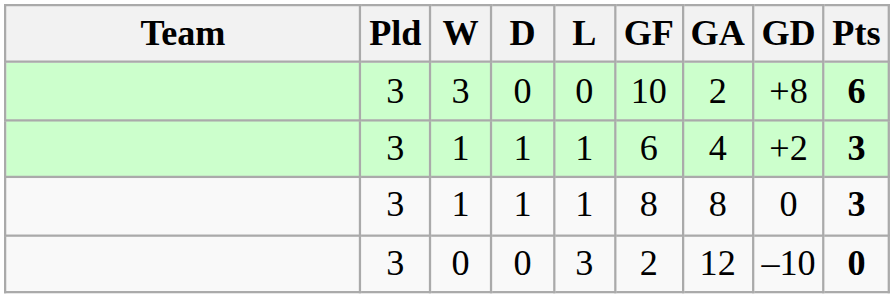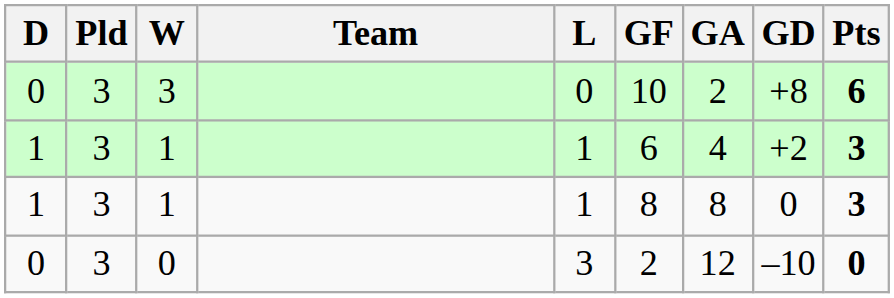columns swapped: (183, 33) <-> (523, 33)
